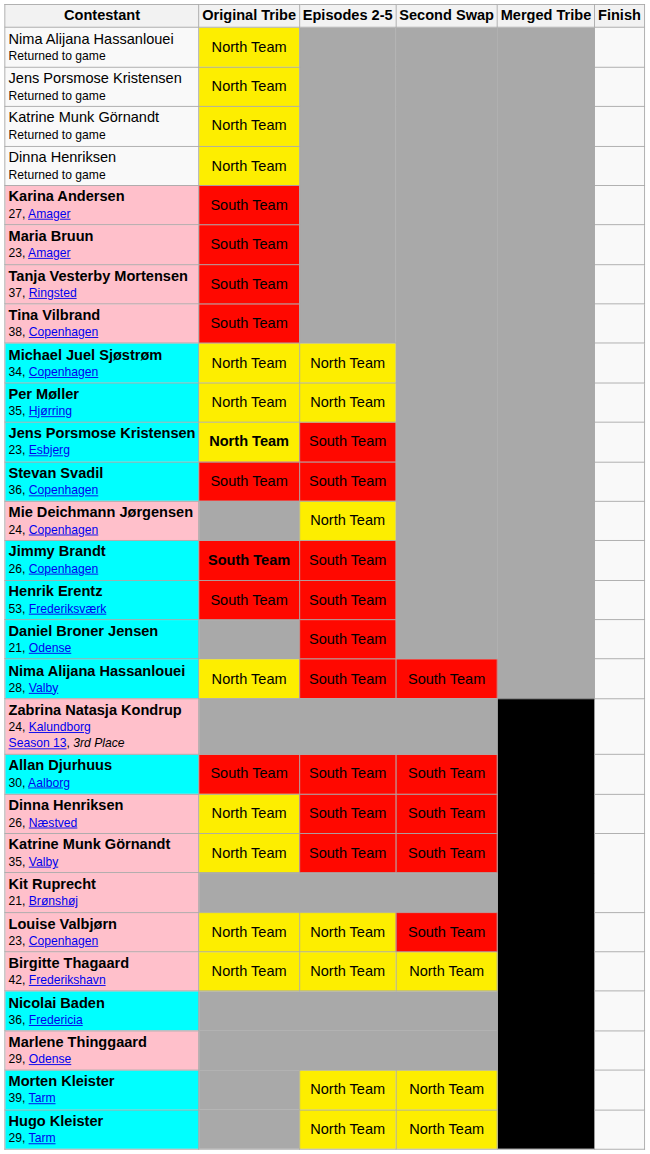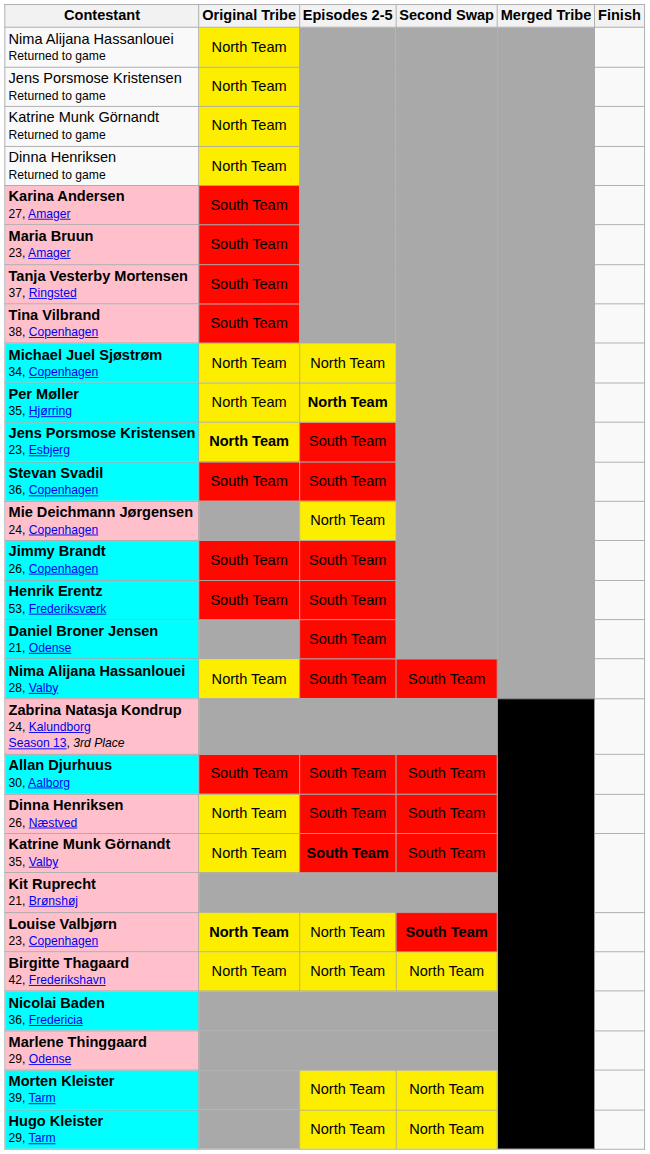(348, 402) normal -> (348, 402) bold
(249, 560) bold -> (249, 560) normal
(348, 853) normal -> (348, 853) bold
(249, 932) normal -> (249, 932) bold
(447, 932) normal -> (447, 932) bold
